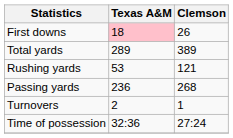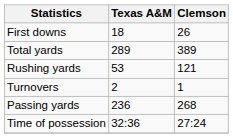(118, 32) pink background -> (118, 32) no background
rows swapped: (43, 87) <-> (33, 105)
